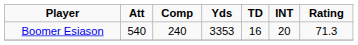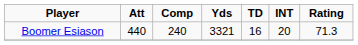(137, 31) 540 -> (137, 31) 440
(222, 31) 3353 -> (222, 31) 3321
